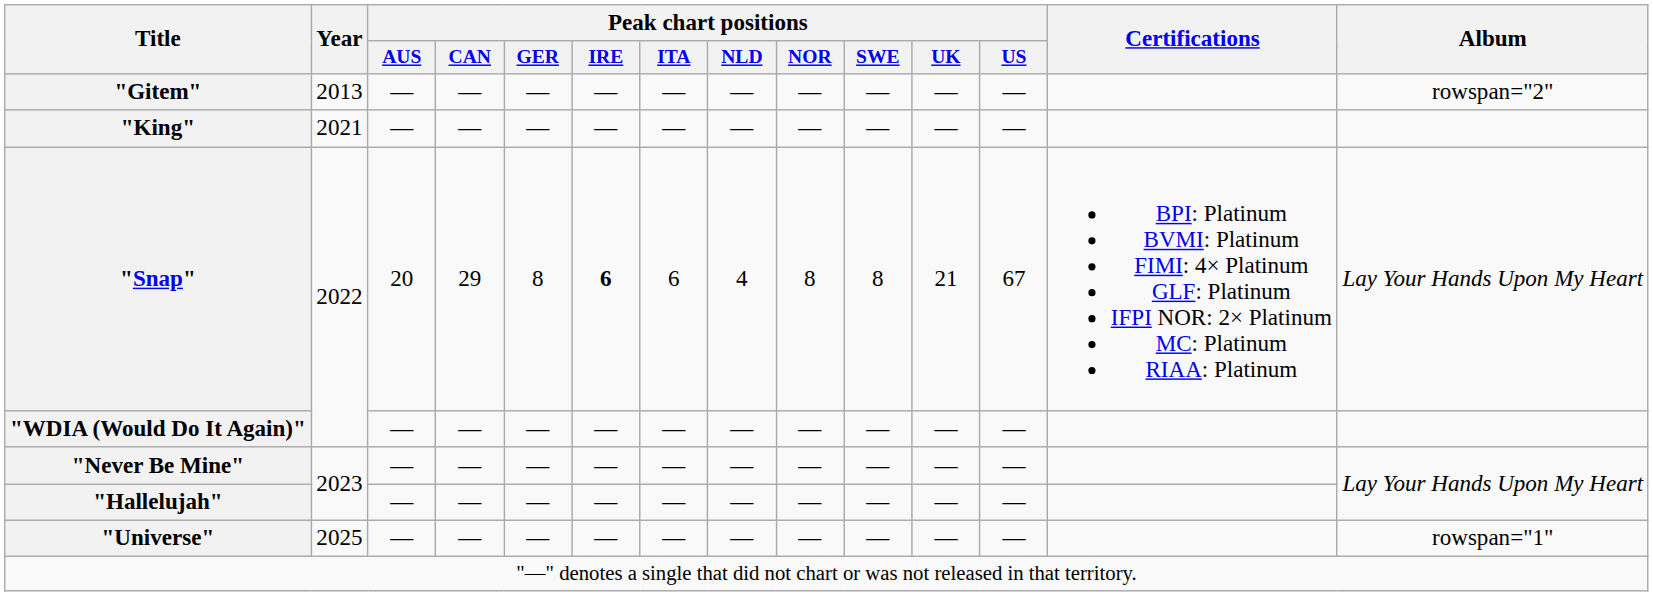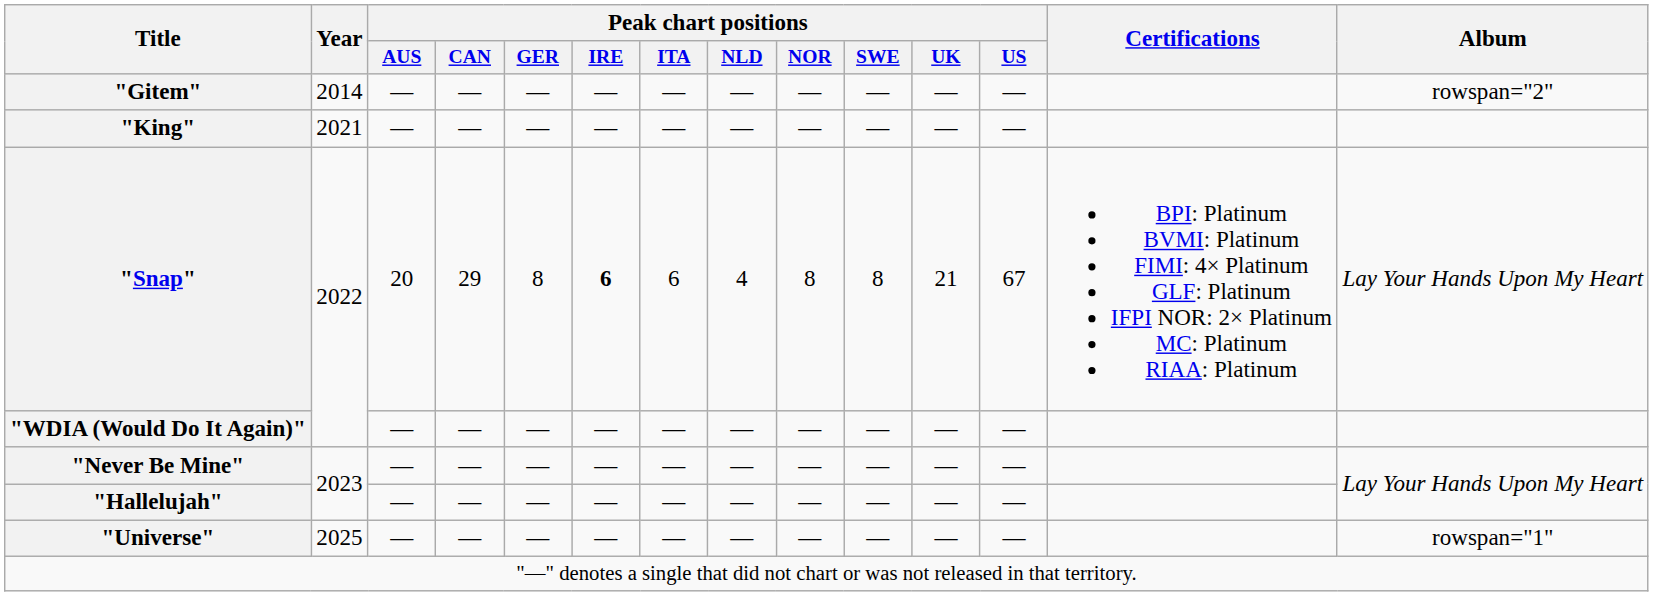(339, 91) 2013 -> (339, 91) 2014
